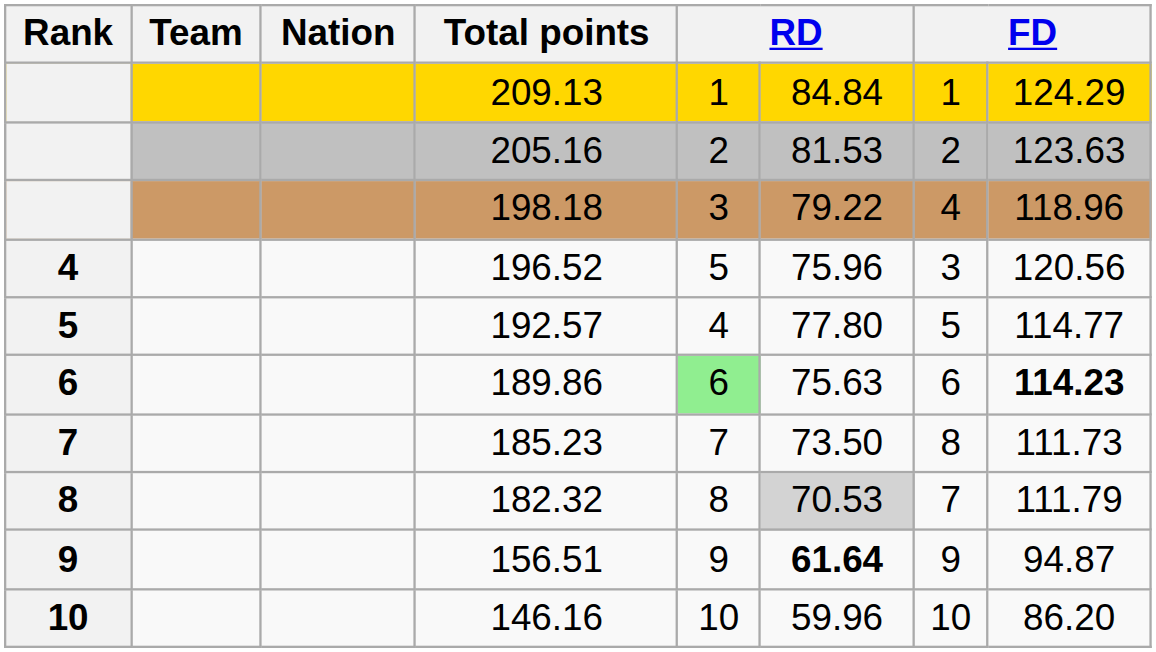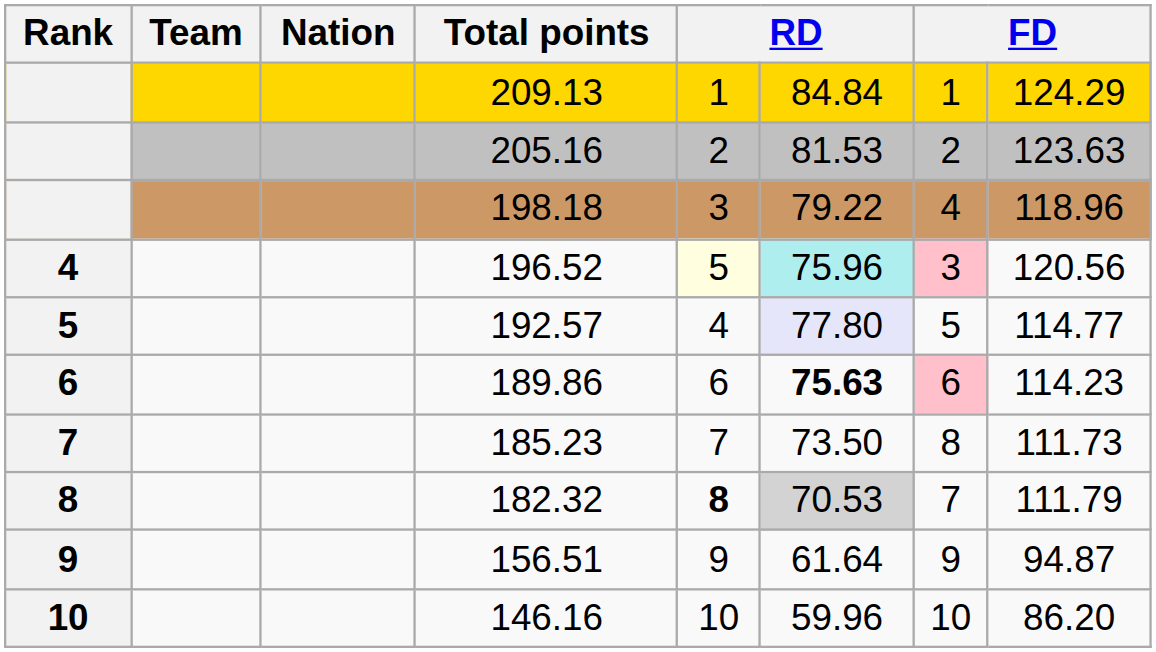(719, 267) no background -> (719, 267) lightyellow background
(837, 267) no background -> (837, 267) paleturquoise background
(951, 267) no background -> (951, 267) pink background
(837, 325) no background -> (837, 325) lavender background
(719, 383) lightgreen background -> (719, 383) no background
(837, 383) normal -> (837, 383) bold
(951, 383) no background -> (951, 383) pink background
(1069, 383) bold -> (1069, 383) normal
(719, 500) normal -> (719, 500) bold
(837, 558) bold -> (837, 558) normal
